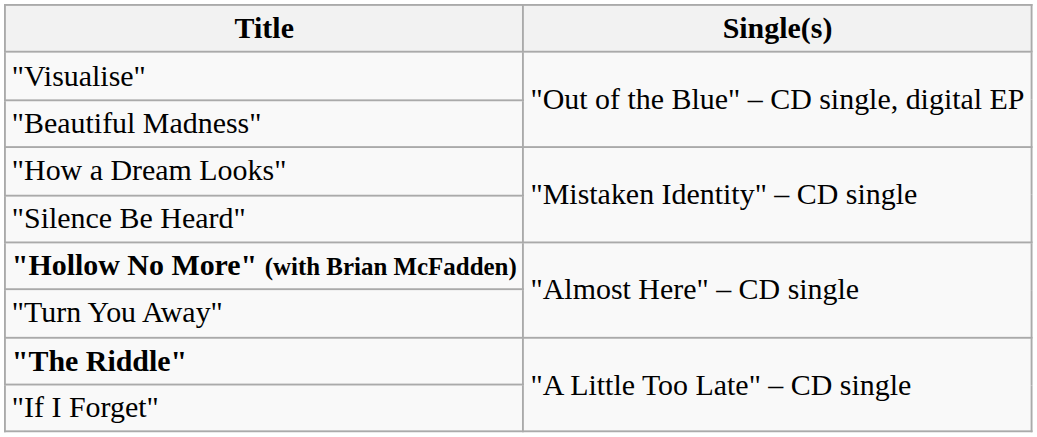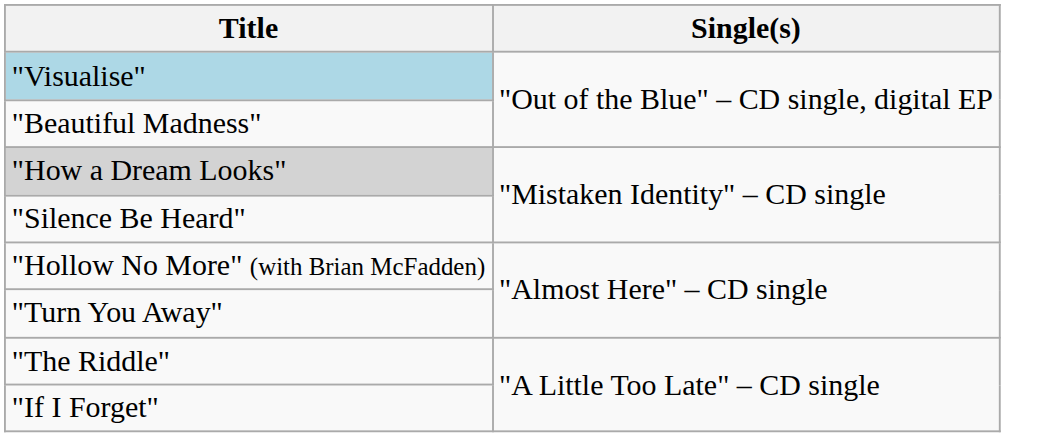(79, 75) no background -> (79, 75) lightblue background
(149, 170) no background -> (149, 170) lightgrey background
(264, 265) bold -> (249, 265) normal
(100, 360) bold -> (91, 360) normal
